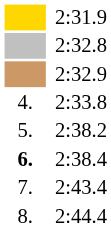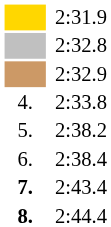(25, 159) bold -> (25, 159) normal
(25, 187) normal -> (25, 187) bold
(25, 215) normal -> (25, 215) bold
